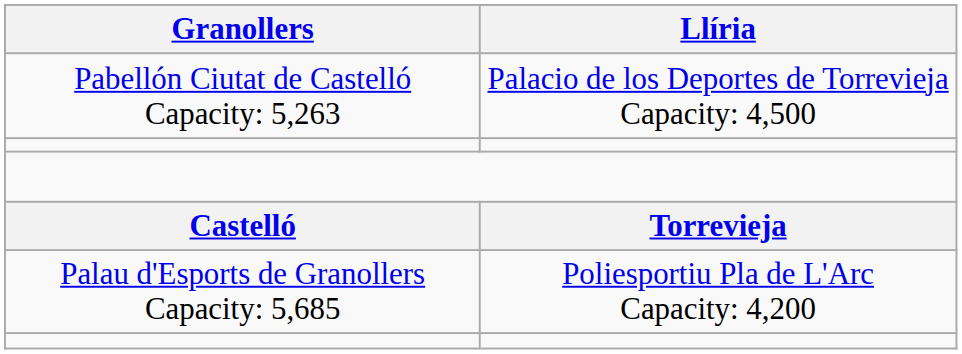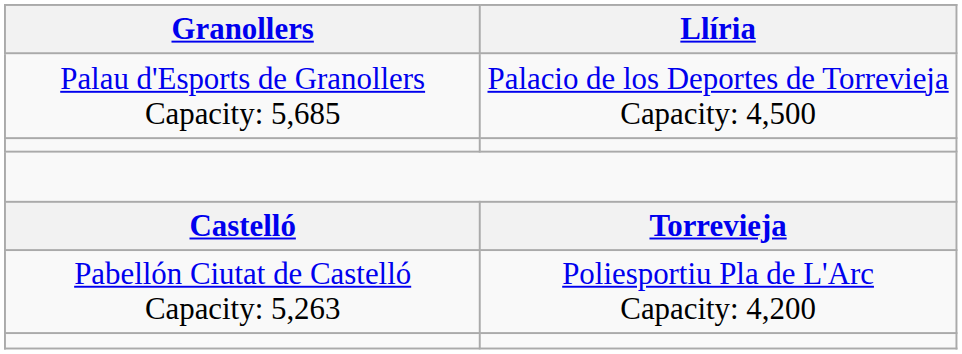(243, 95) Pabellón Ciutat de Castelló Capacity: 5,263 -> (243, 95) Palau d'Esports de Granollers Capacity: 5,685
(243, 291) Palau d'Esports de Granollers Capacity: 5,685 -> (243, 291) Pabellón Ciutat de Castelló Capacity: 5,263
